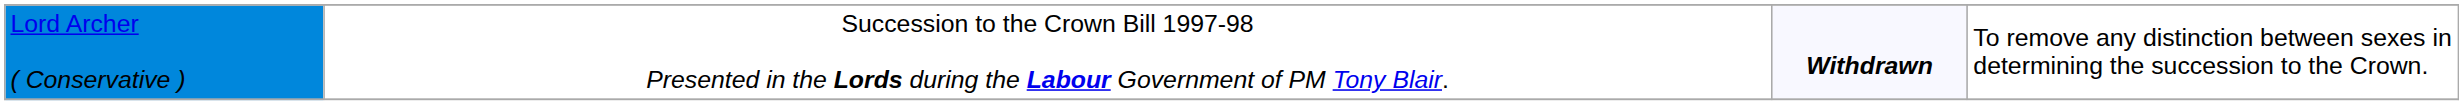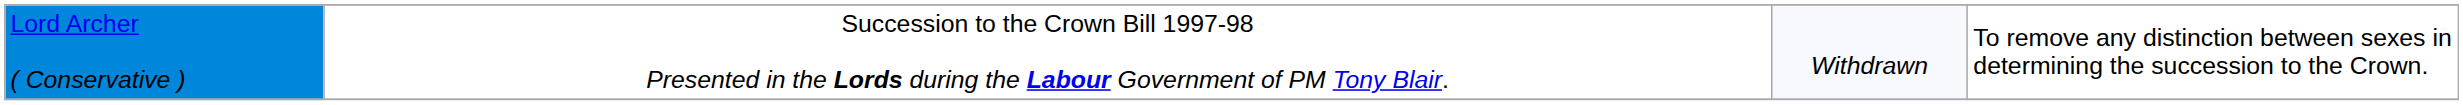(1870, 66) bold -> (1870, 66) normal
